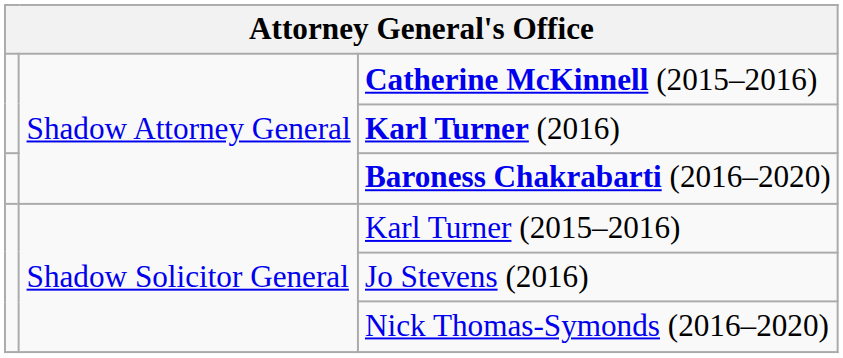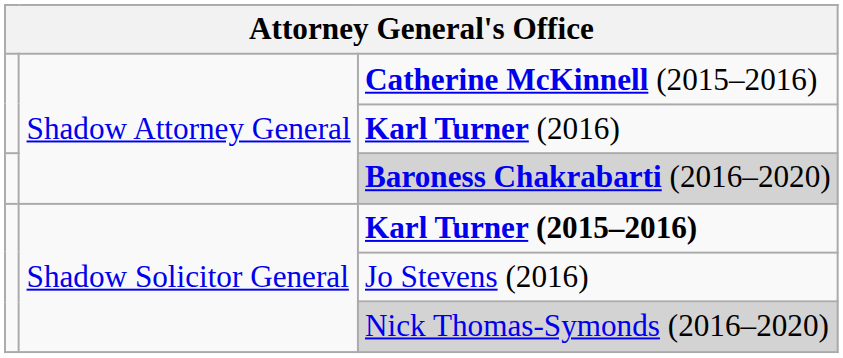(598, 177) no background -> (598, 177) lightgrey background
(523, 227) normal -> (531, 227) bold
(597, 326) no background -> (597, 326) lightgrey background
